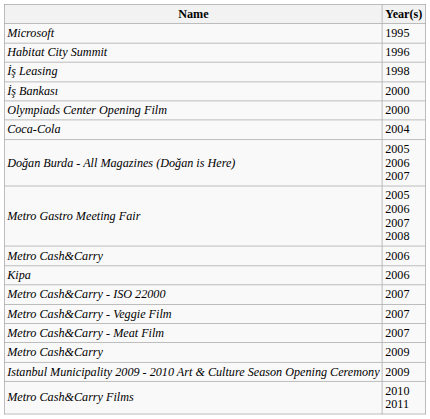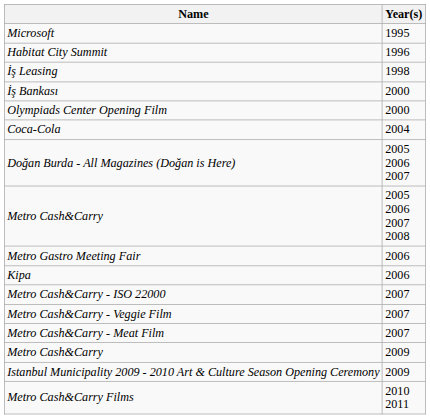(74, 216) Metro Gastro Meeting Fair -> (55, 216) Metro Cash&Carry
(55, 256) Metro Cash&Carry -> (74, 256) Metro Gastro Meeting Fair
